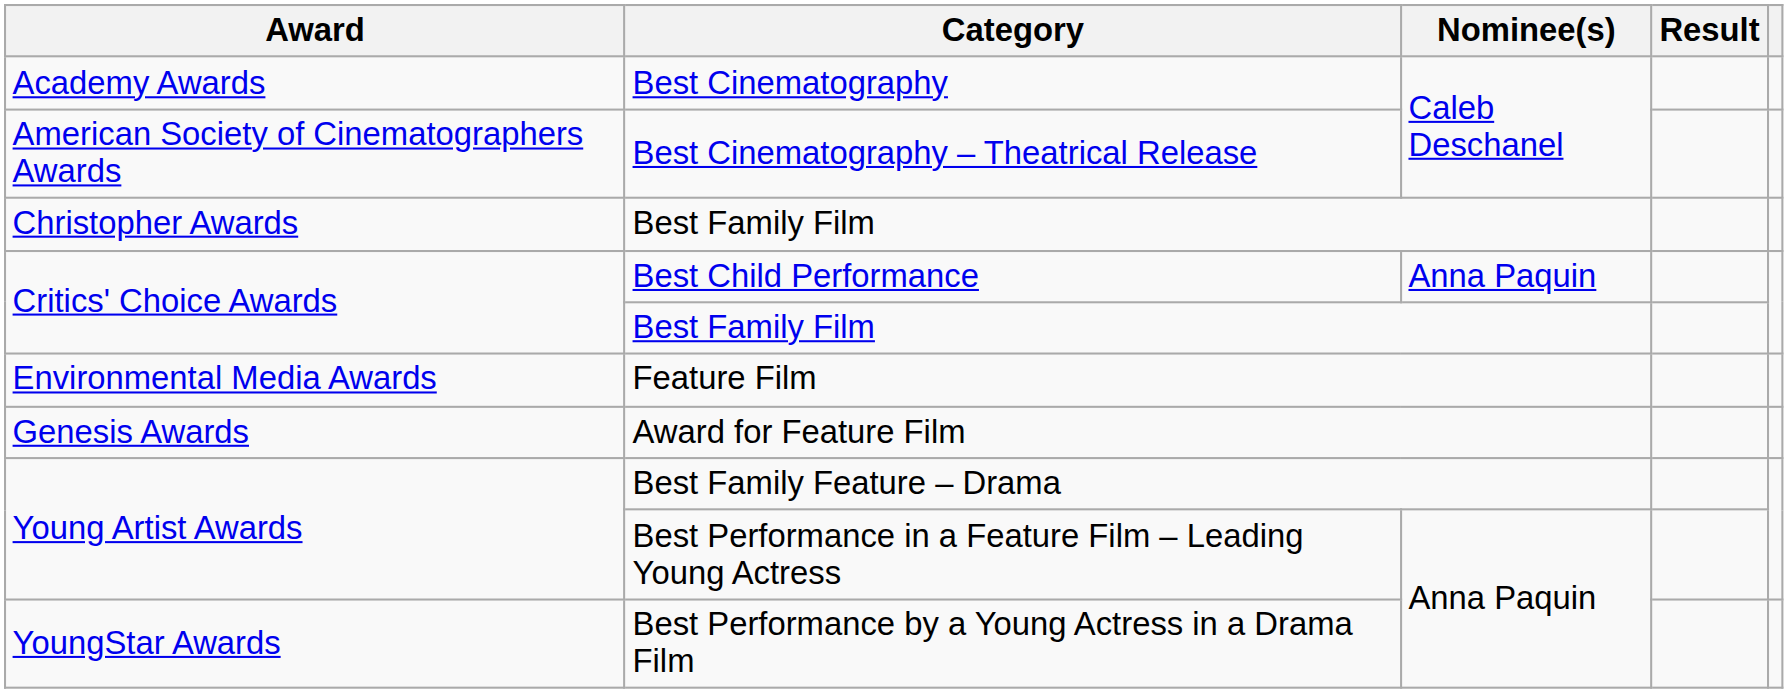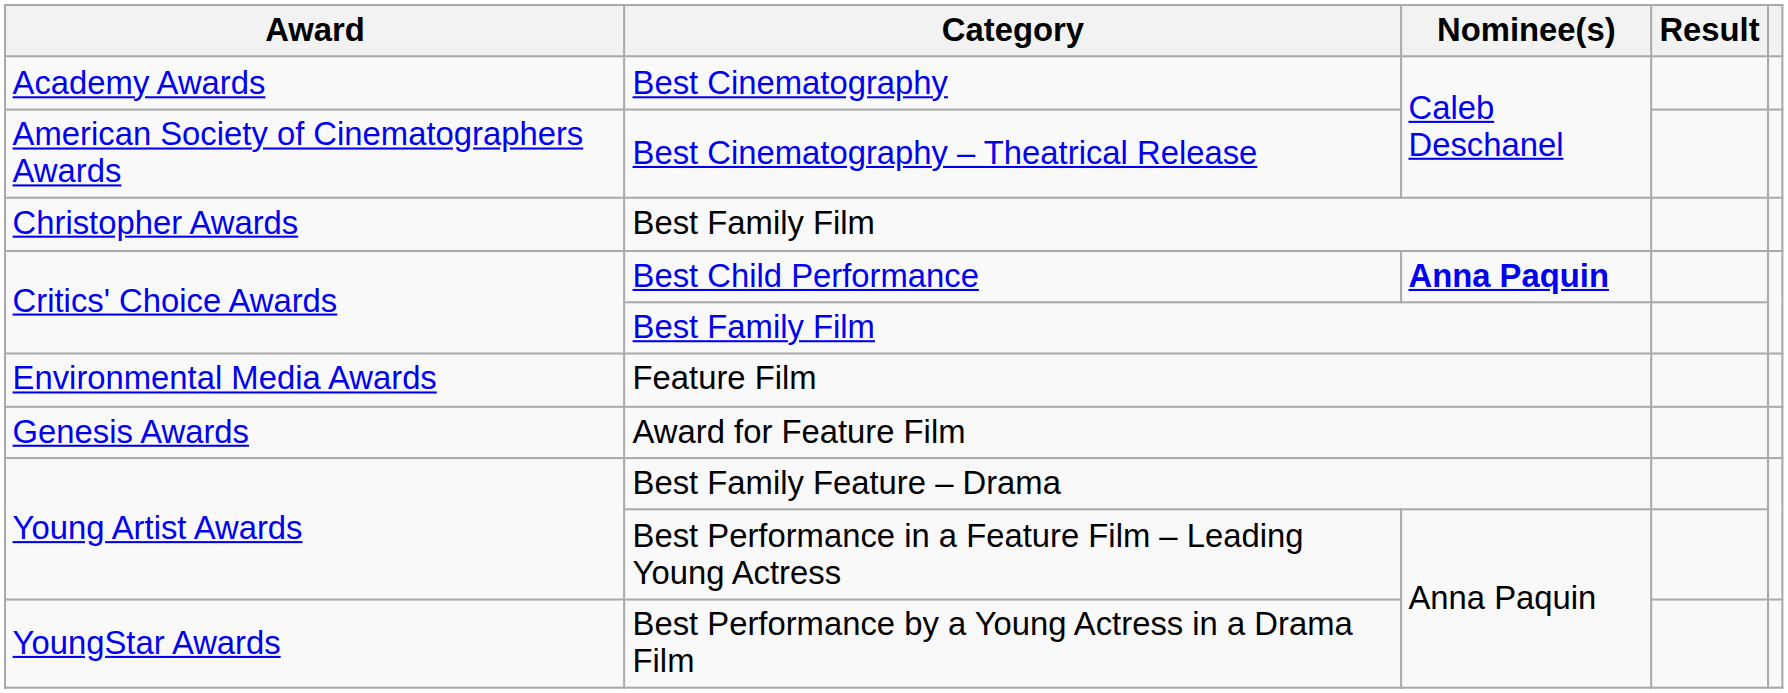(1502, 275) normal -> (1509, 275) bold
